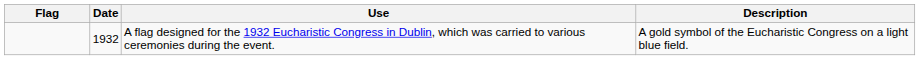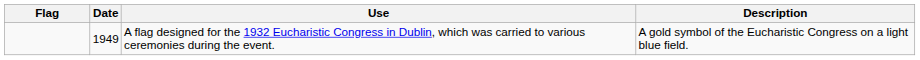(106, 38) 1932 -> (106, 38) 1949
